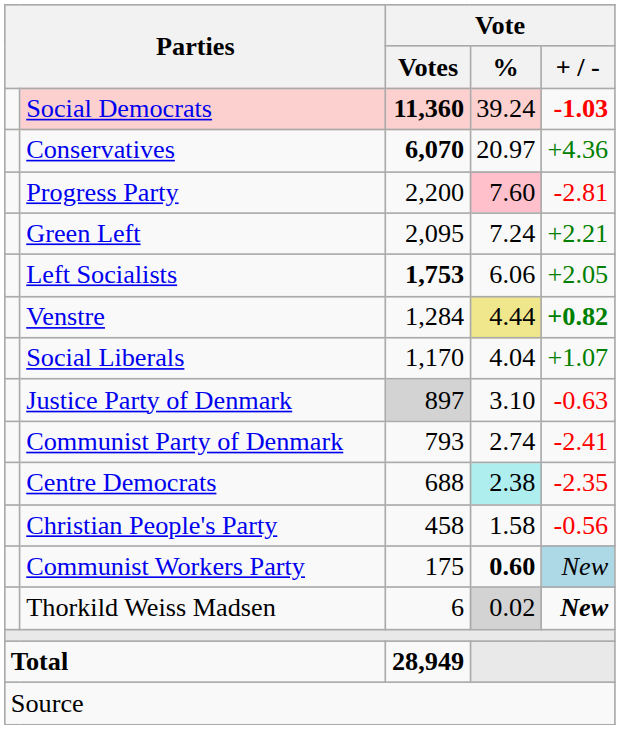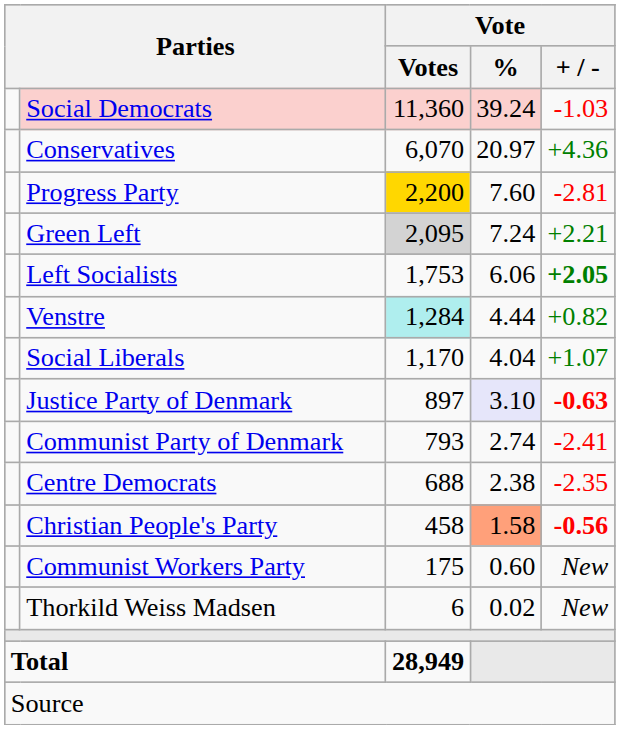(429, 108) bold -> (429, 108) normal
(581, 108) bold -> (581, 108) normal
(435, 150) bold -> (435, 150) normal
(435, 191) no background -> (435, 191) gold background
(512, 191) pink background -> (512, 191) no background
(435, 233) no background -> (435, 233) lightgrey background
(435, 274) bold -> (435, 274) normal
(578, 274) normal -> (578, 274) bold
(435, 316) no background -> (435, 316) paleturquoise background
(512, 316) khaki background -> (512, 316) no background
(578, 316) bold -> (578, 316) normal
(444, 399) lightgrey background -> (444, 399) no background
(512, 399) no background -> (512, 399) lavender background
(581, 399) normal -> (581, 399) bold
(512, 483) paleturquoise background -> (512, 483) no background
(512, 524) no background -> (512, 524) lightsalmon background
(581, 524) normal -> (581, 524) bold
(512, 566) bold -> (512, 566) normal
(585, 566) lightblue background -> (585, 566) no background
(512, 607) lightgrey background -> (512, 607) no background
(584, 607) bold -> (585, 607) normal
